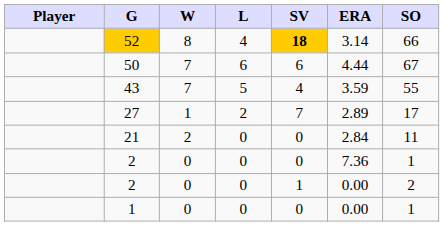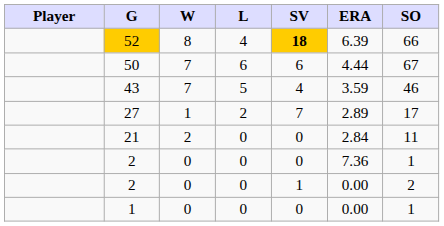(355, 40) 3.14 -> (355, 40) 6.39
(411, 88) 55 -> (411, 88) 46
